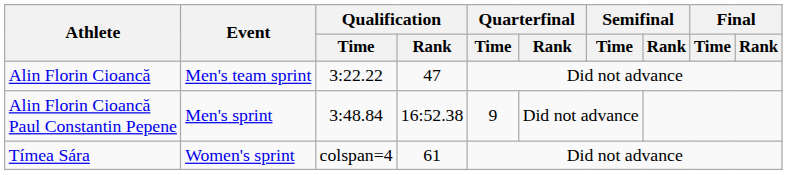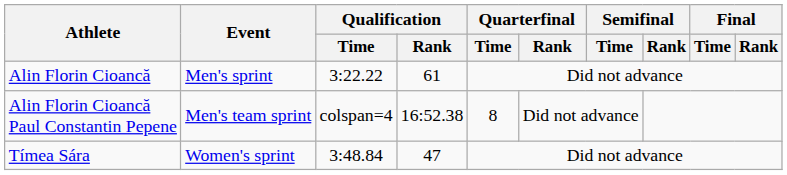(248, 76) Men's team sprint -> (229, 76) Men's sprint
(432, 76) 47 -> (432, 76) 61
(229, 116) Men's sprint -> (248, 116) Men's team sprint
(356, 116) 3:48.84 -> (356, 116) colspan=4
(493, 116) 9 -> (493, 116) 8
(356, 155) colspan=4 -> (356, 155) 3:48.84
(432, 155) 61 -> (432, 155) 47
